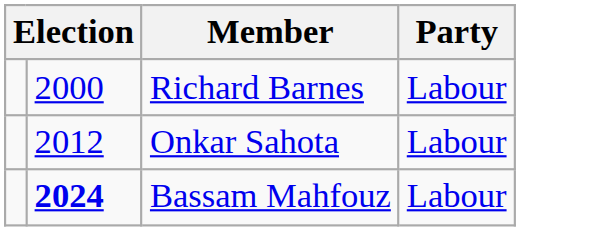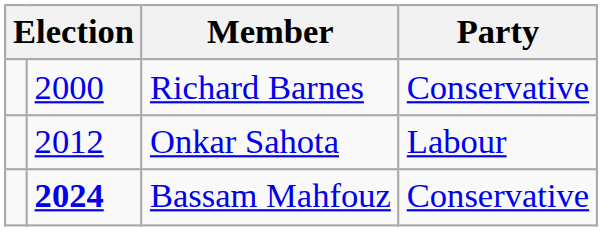(457, 86) Labour -> (498, 86) Conservative
(457, 196) Labour -> (498, 196) Conservative
